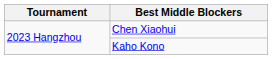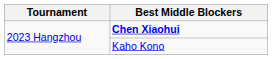(144, 29) normal -> (146, 29) bold
